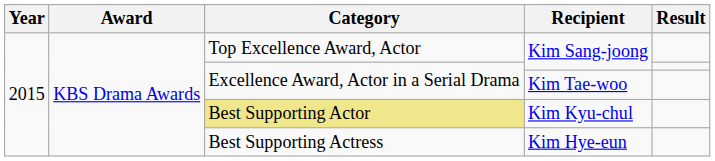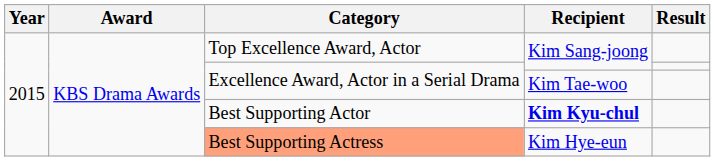(289, 113) khaki background -> (289, 113) no background
(580, 113) normal -> (583, 113) bold
(296, 141) no background -> (296, 141) lightsalmon background
